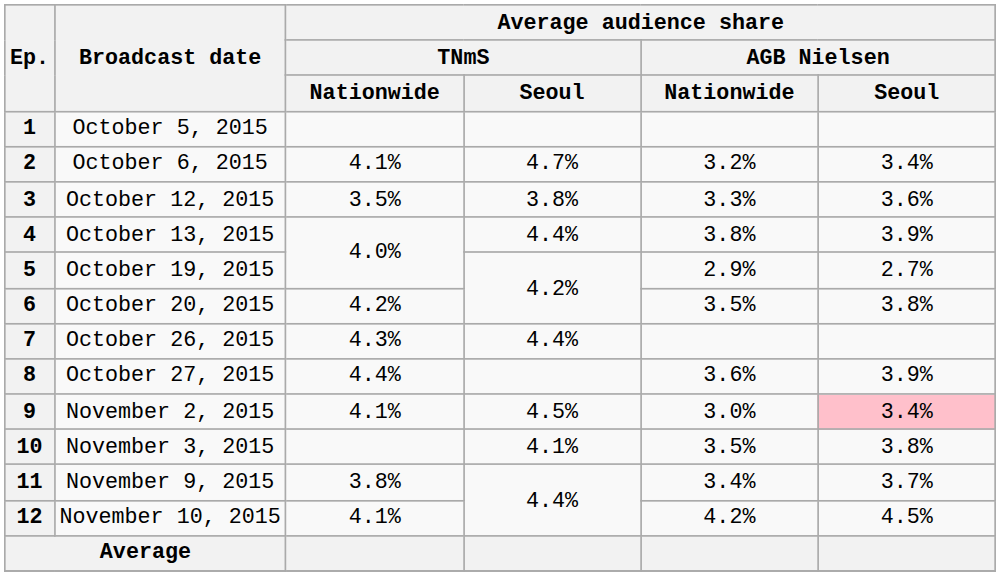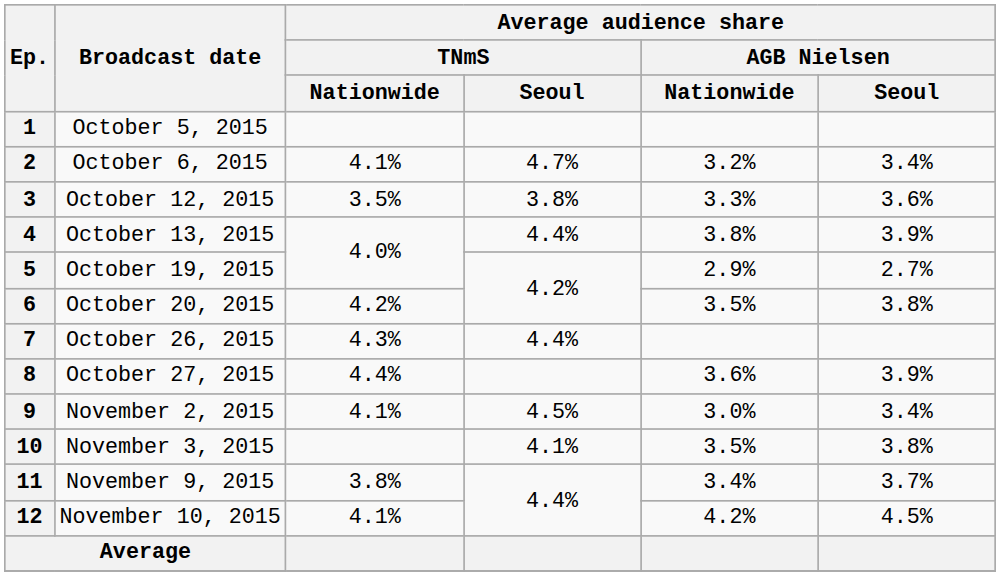(907, 412) pink background -> (907, 412) no background
